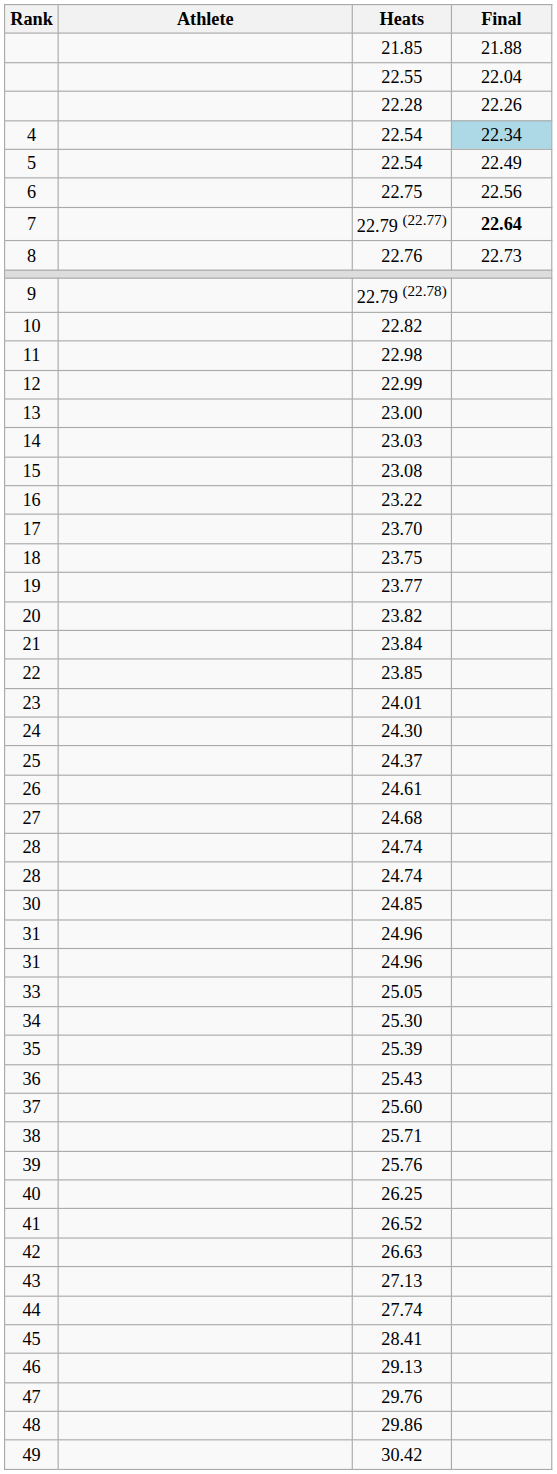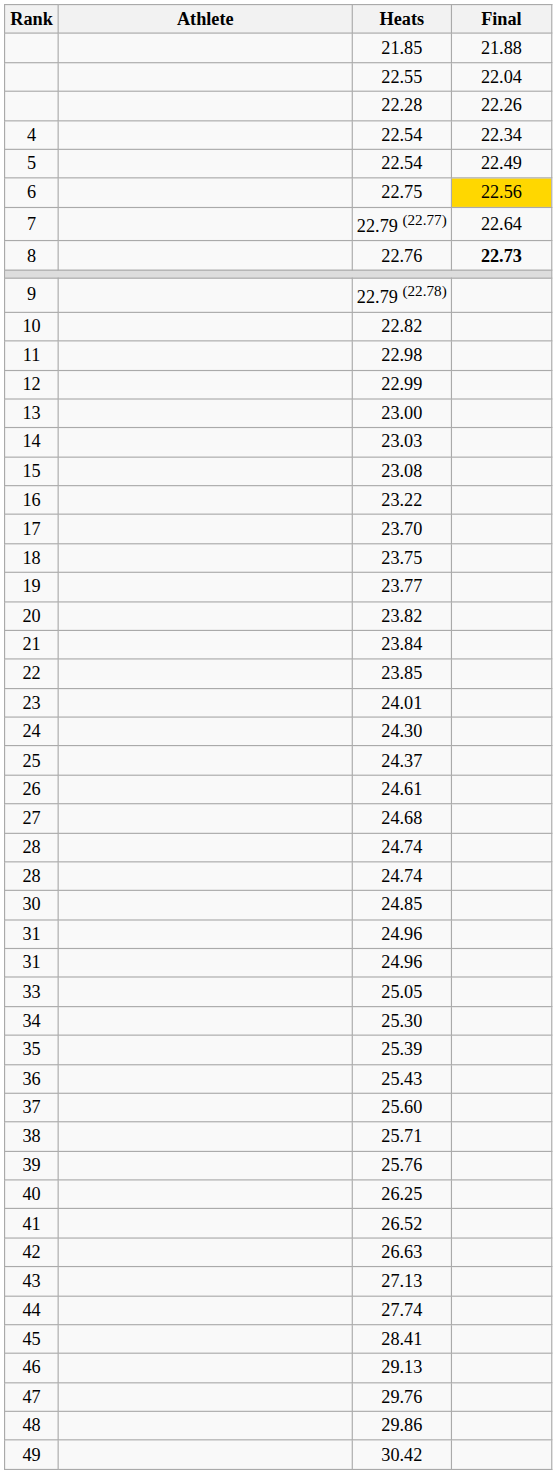(501, 134) lightblue background -> (501, 134) no background
(501, 192) no background -> (501, 192) gold background
(501, 223) bold -> (501, 223) normal
(501, 255) normal -> (501, 255) bold
